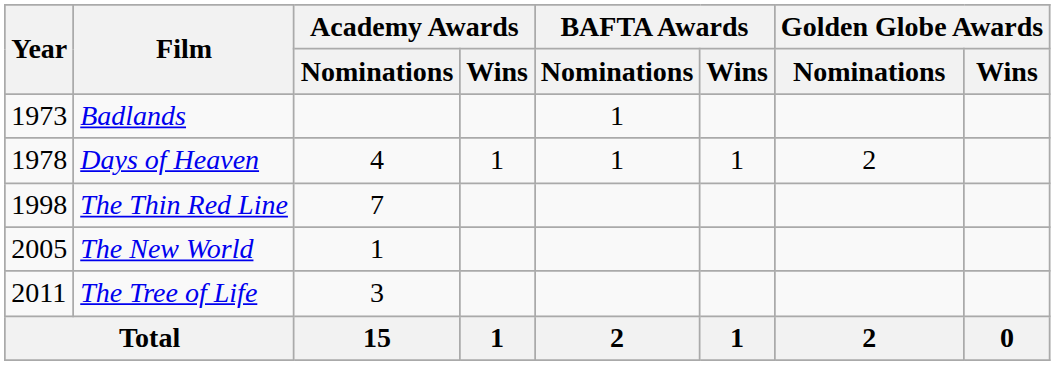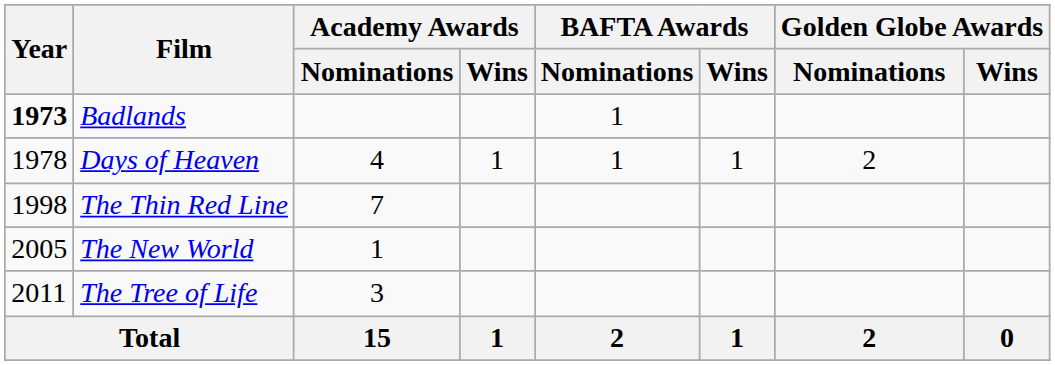(39, 115) normal -> (39, 115) bold
